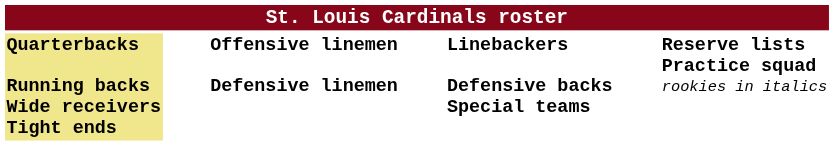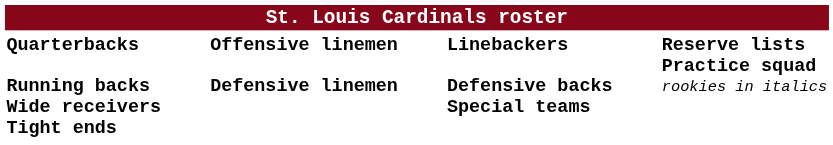(84, 87) khaki background -> (84, 87) no background
